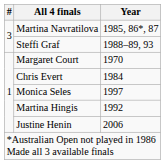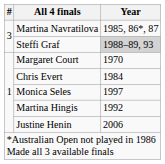(128, 44) no background -> (128, 44) lightgrey background
